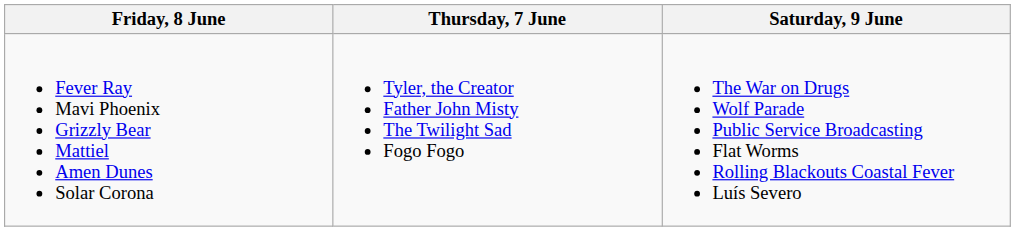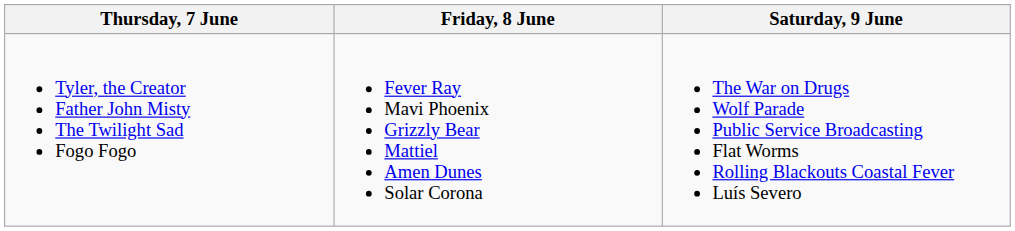columns swapped: (497, 19) <-> (169, 19)
